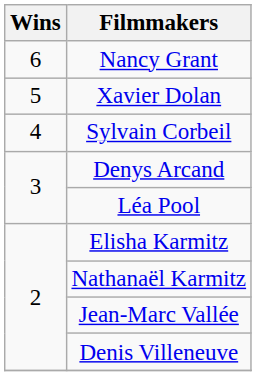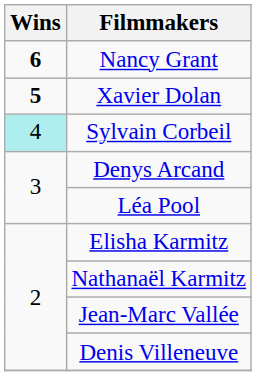(35, 59) normal -> (35, 59) bold
(35, 95) normal -> (35, 95) bold
(35, 132) no background -> (35, 132) paleturquoise background
